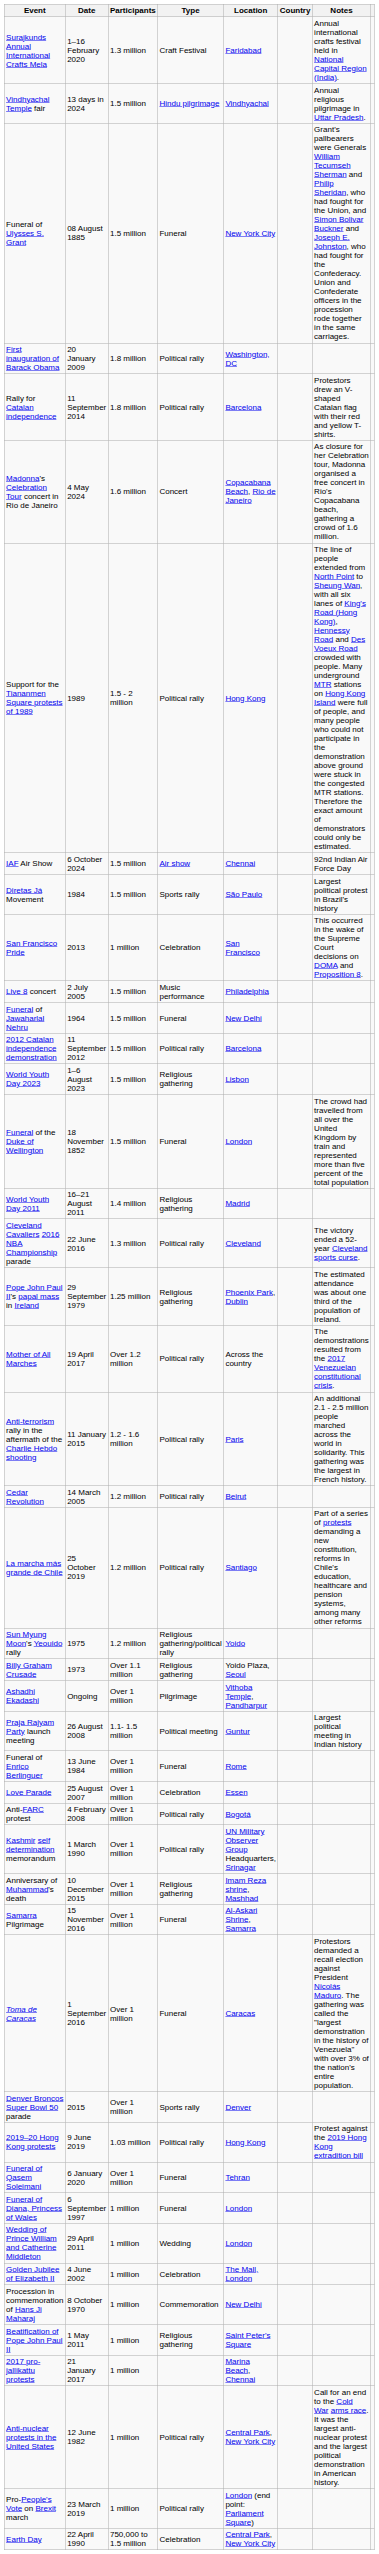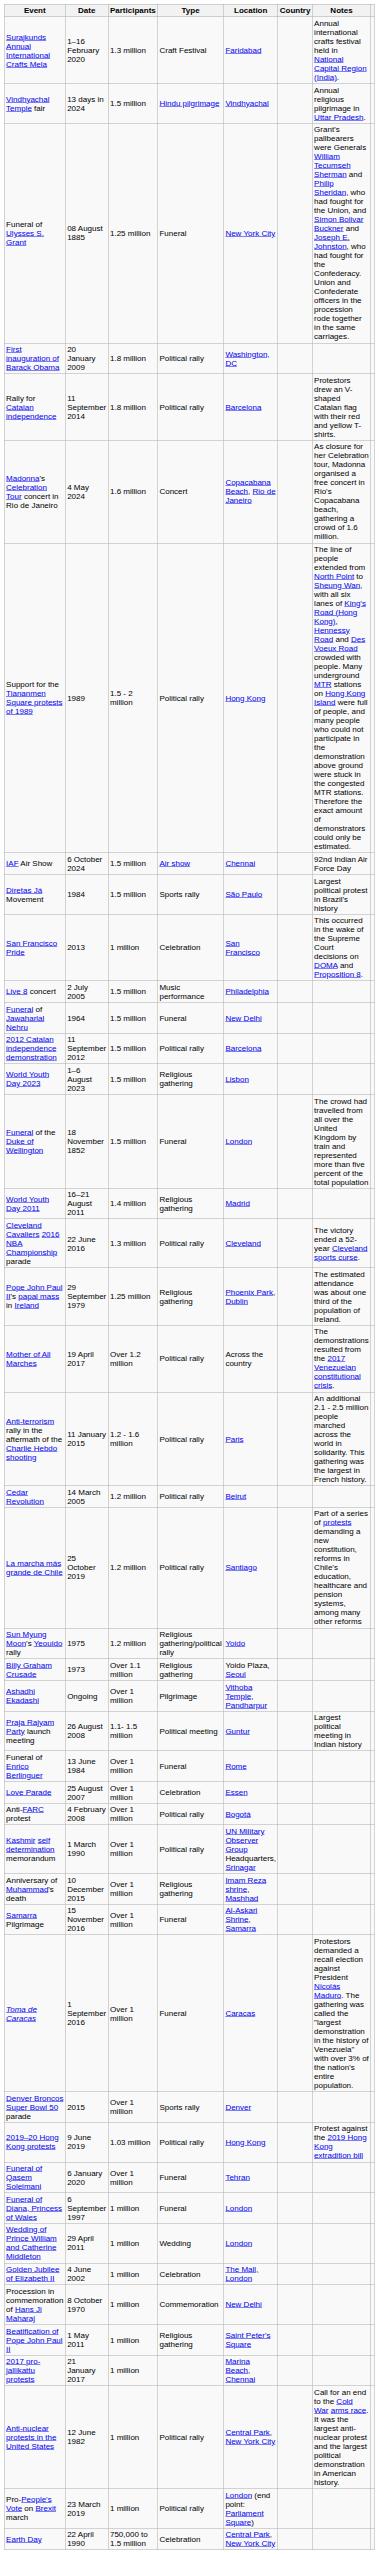(128, 233) 1.5 million -> (130, 233) 1.25 million
